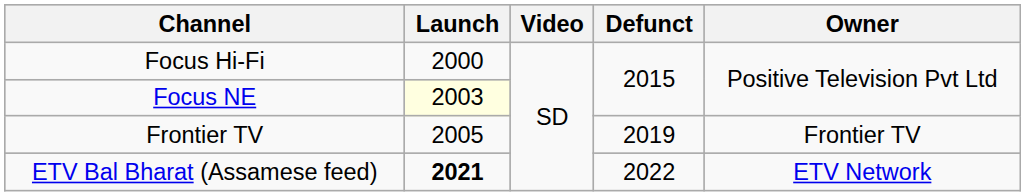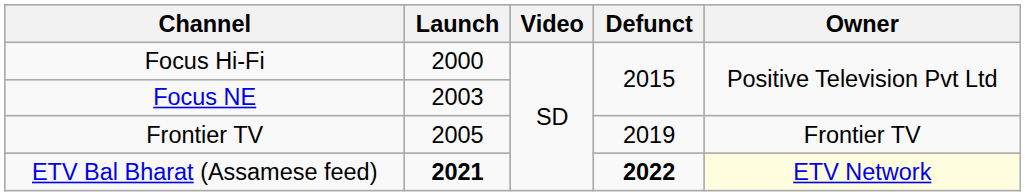(458, 98) lightyellow background -> (458, 98) no background
(649, 172) normal -> (649, 172) bold
(862, 172) no background -> (862, 172) lightyellow background
